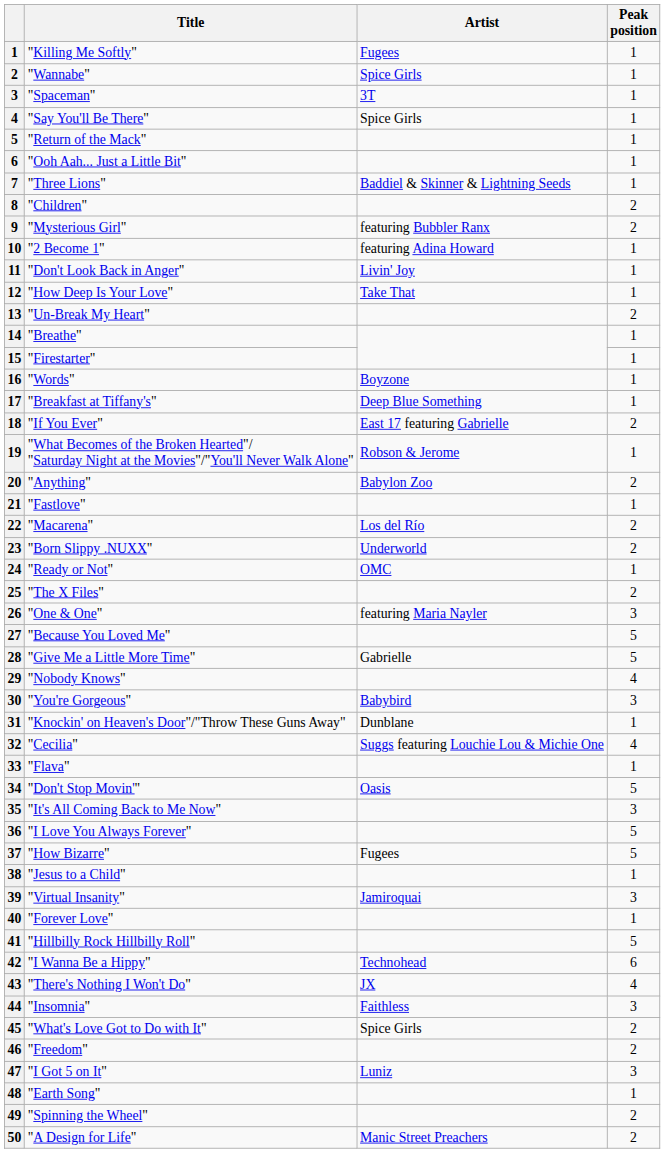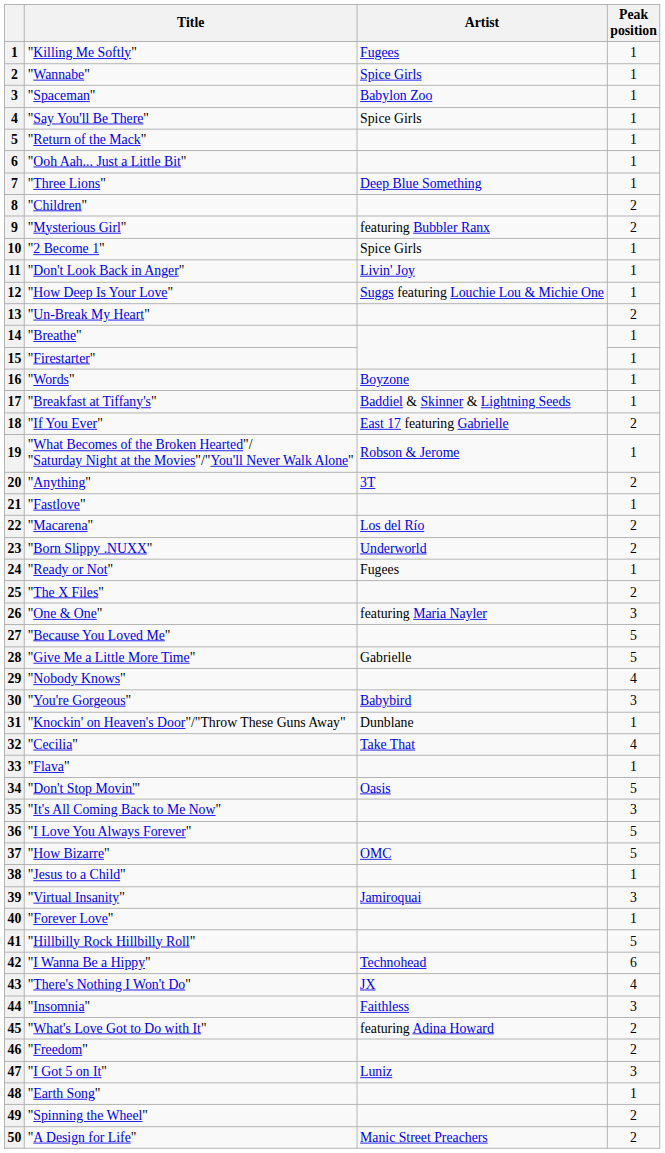(368, 96) 3T -> (396, 96) Babylon Zoo
(465, 183) Baddiel & Skinner & Lightning Seeds -> (421, 183) Deep Blue Something
(427, 249) featuring Adina Howard -> (391, 249) Spice Girls
(388, 292) Take That -> (482, 292) Suggs featuring Louchie Lou & Michie One
(421, 401) Deep Blue Something -> (465, 401) Baddiel & Skinner & Lightning Seeds
(396, 482) Babylon Zoo -> (368, 482) 3T
(376, 570) OMC -> (380, 570) Fugees
(482, 744) Suggs featuring Louchie Lou & Michie One -> (388, 744) Take That
(380, 853) Fugees -> (376, 853) OMC
(391, 1028) Spice Girls -> (427, 1028) featuring Adina Howard
